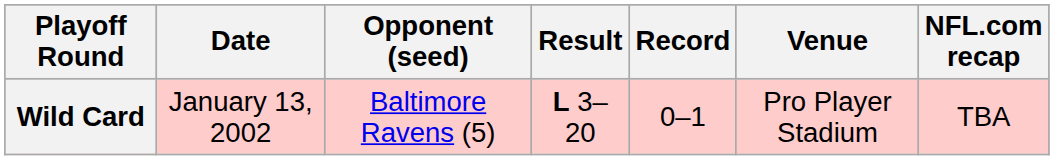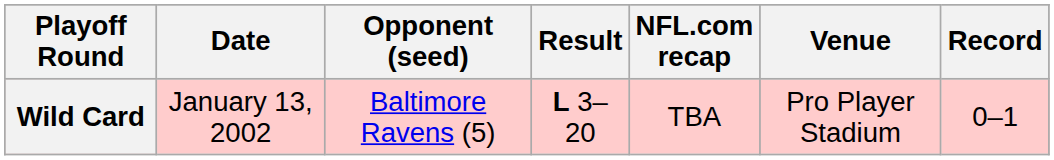columns swapped: (683, 41) <-> (984, 41)
